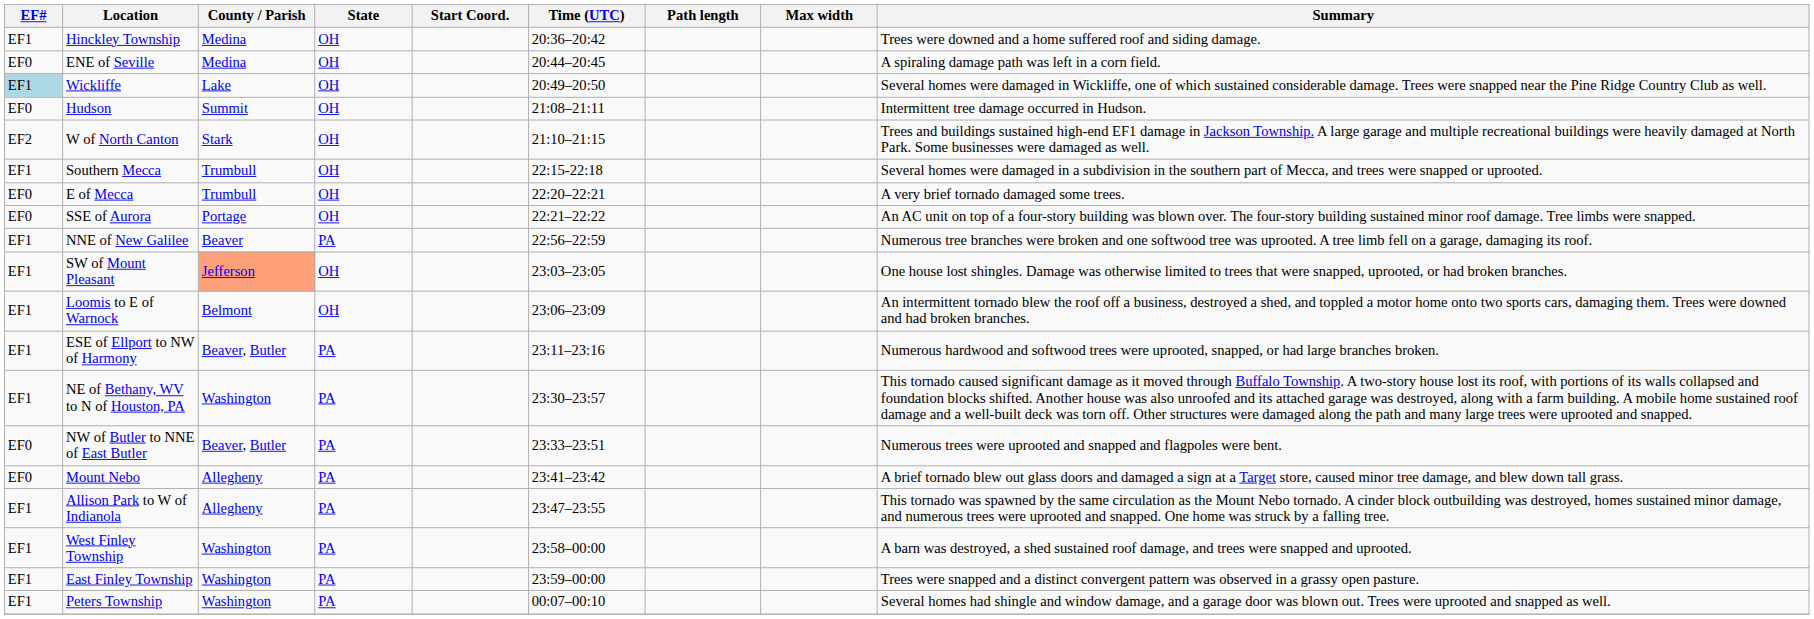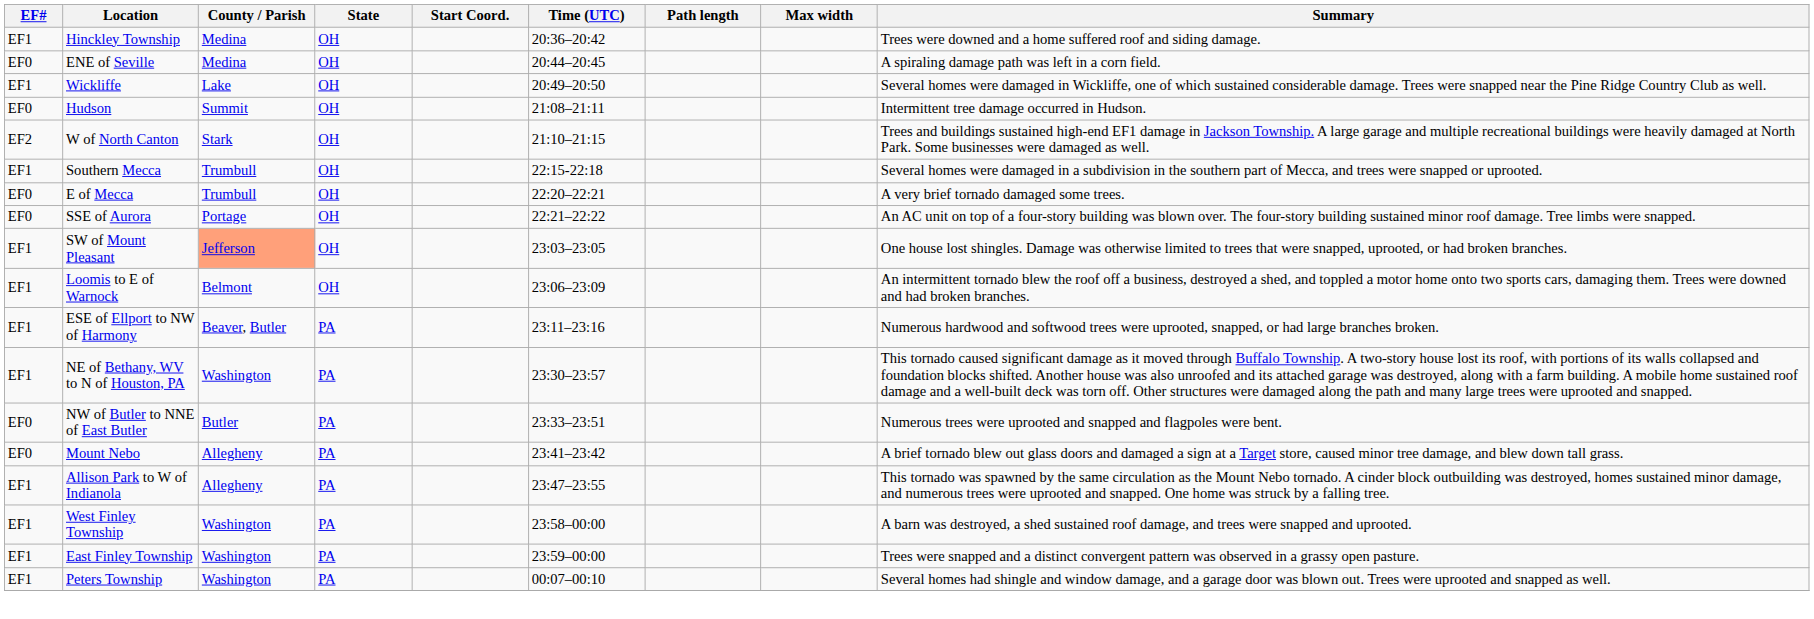(20, 85) lightblue background -> (20, 85) no background
- row: (127, 240)
(244, 445) Beaver, Butler -> (220, 422) Butler
